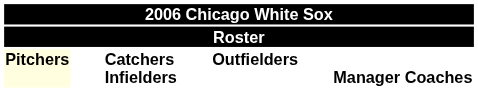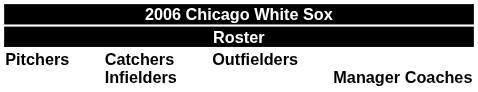(37, 59) lightyellow background -> (37, 59) no background
